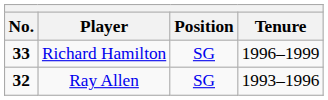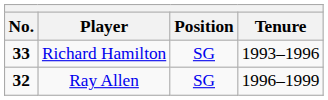(281, 53) 1996–1999 -> (281, 53) 1993–1996
(281, 80) 1993–1996 -> (281, 80) 1996–1999
